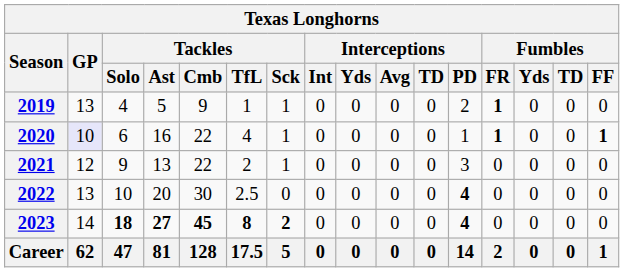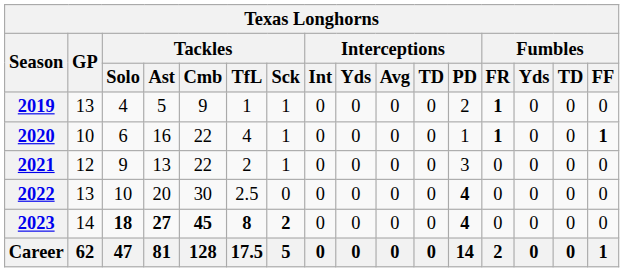(85, 135) lavender background -> (85, 135) no background
